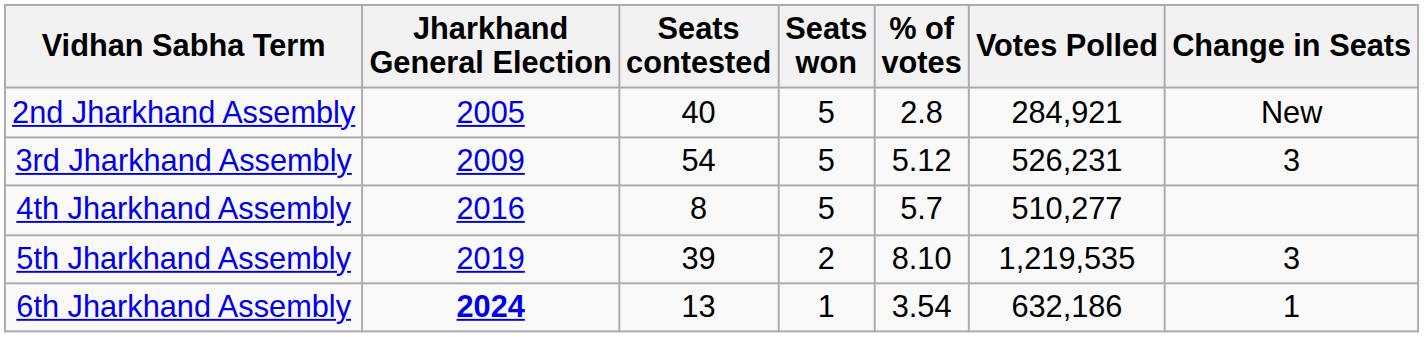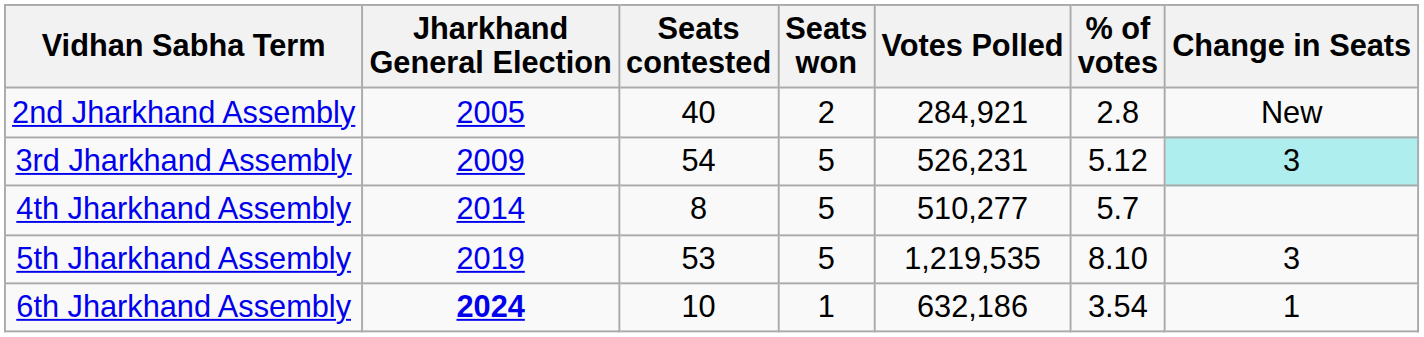columns swapped: (1067, 46) <-> (922, 46)
(826, 112) 5 -> (826, 112) 2
(1292, 160) no background -> (1292, 160) paleturquoise background
(491, 209) 2016 -> (491, 209) 2014
(699, 258) 39 -> (699, 258) 53
(826, 258) 2 -> (826, 258) 5
(699, 307) 13 -> (699, 307) 10
